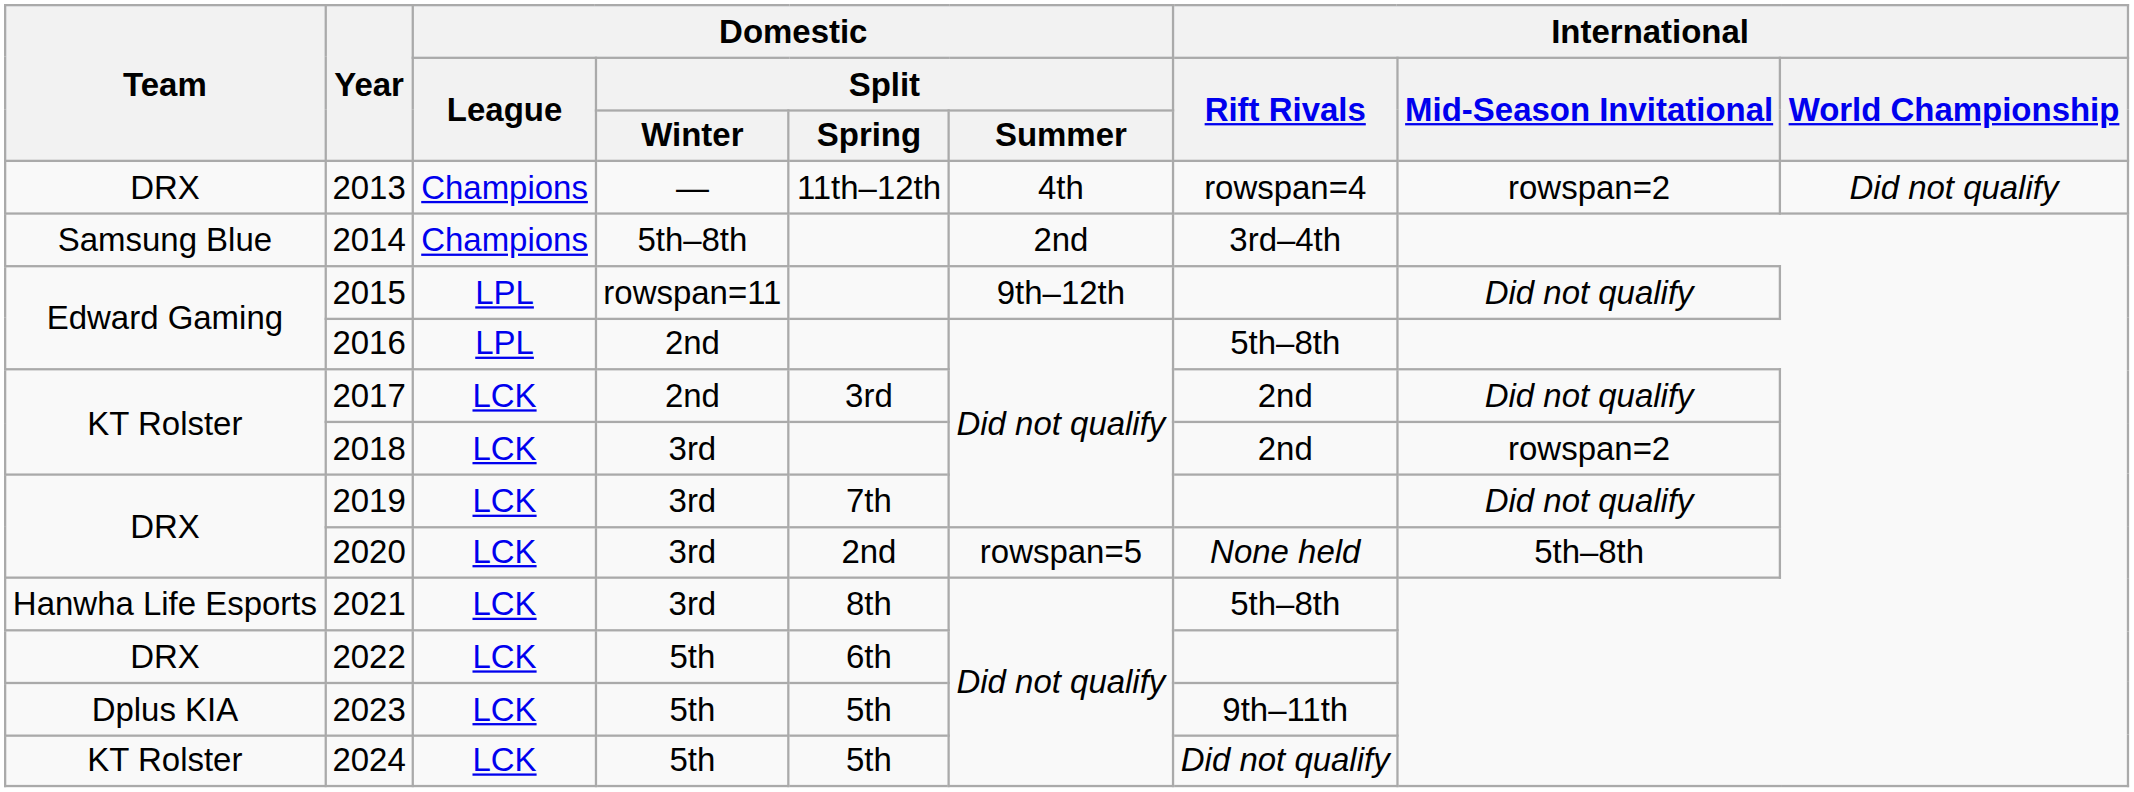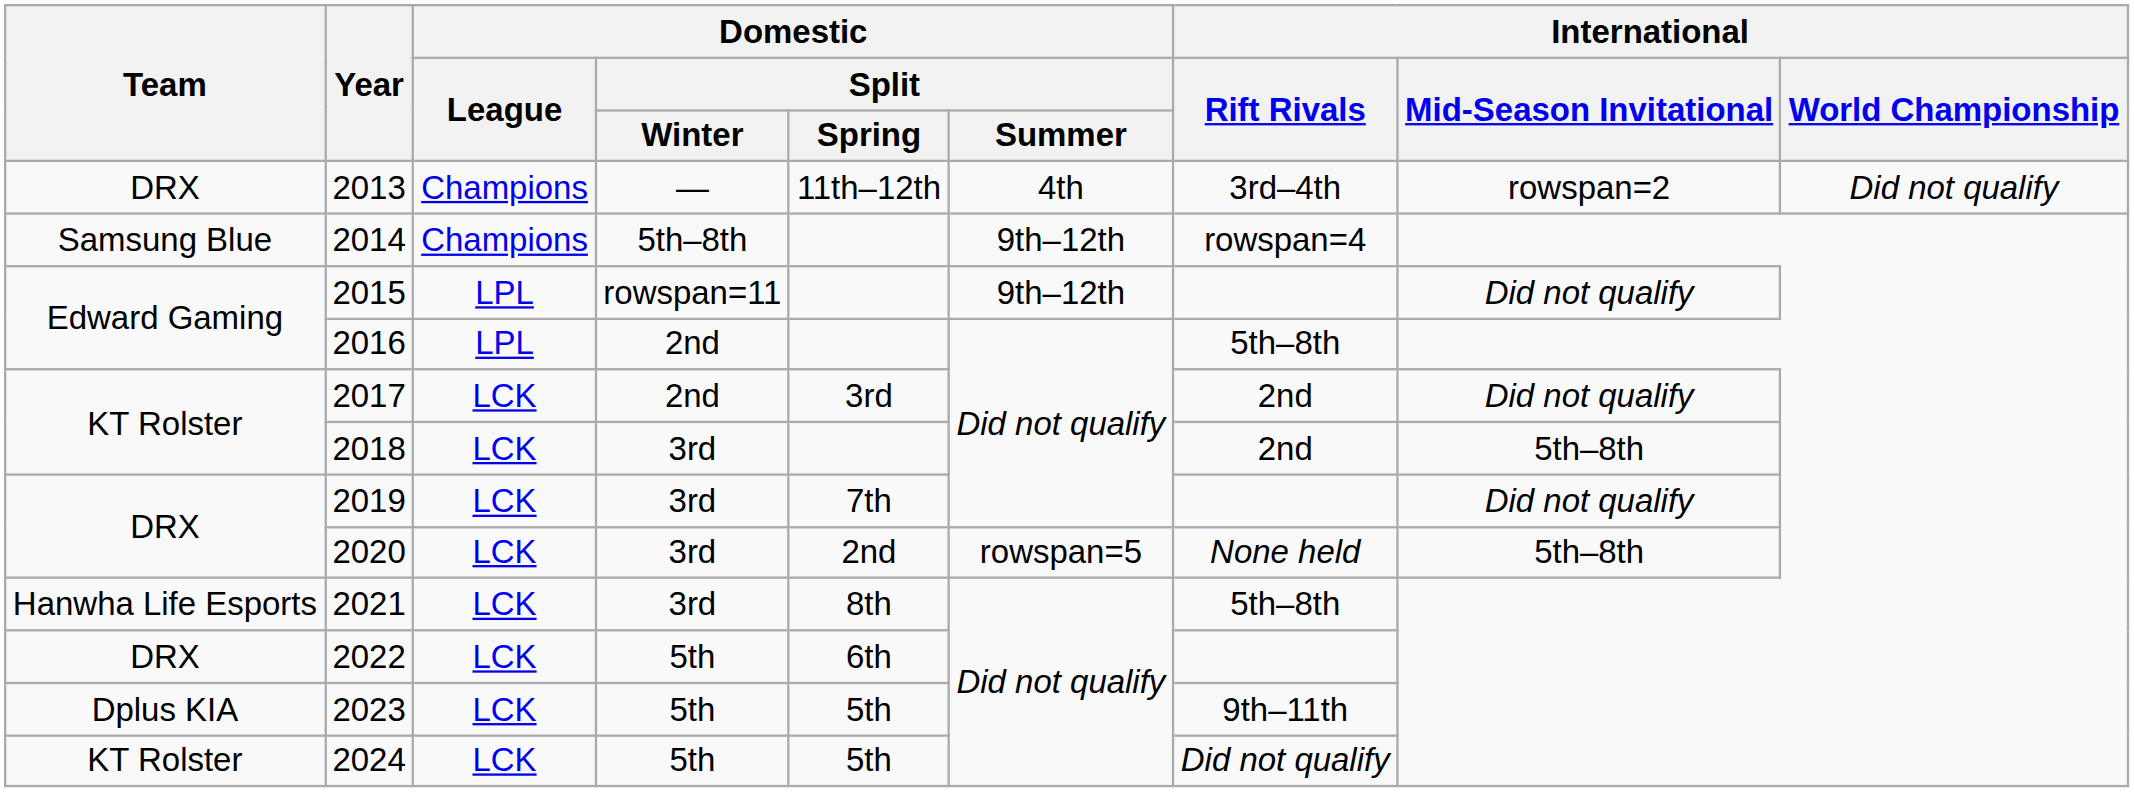(1285, 188) rowspan=4 -> (1285, 188) 3rd–4th
(1061, 240) 2nd -> (1061, 240) 9th–12th
(1285, 240) 3rd–4th -> (1285, 240) rowspan=4
(1589, 448) rowspan=2 -> (1589, 448) 5th–8th
